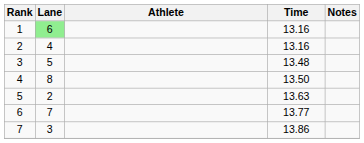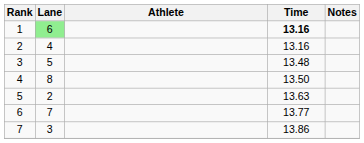(296, 29) normal -> (296, 29) bold
